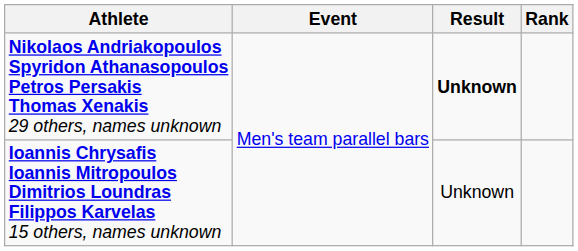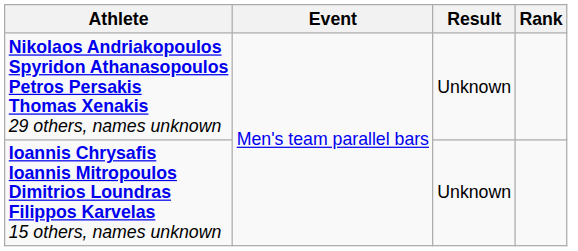(477, 86) bold -> (474, 86) normal
